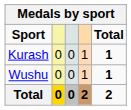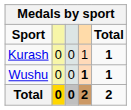(84, 75) normal -> (84, 75) bold
